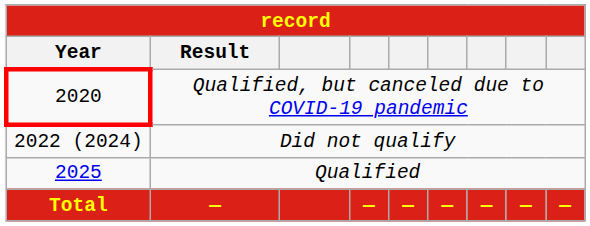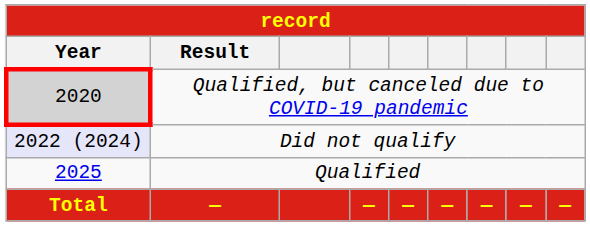(78, 97) no background -> (78, 97) lightgrey background
(78, 141) no background -> (78, 141) lavender background
